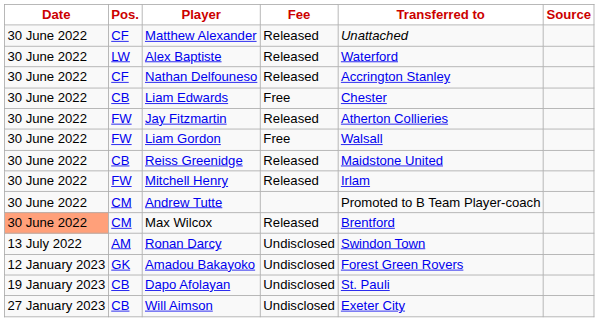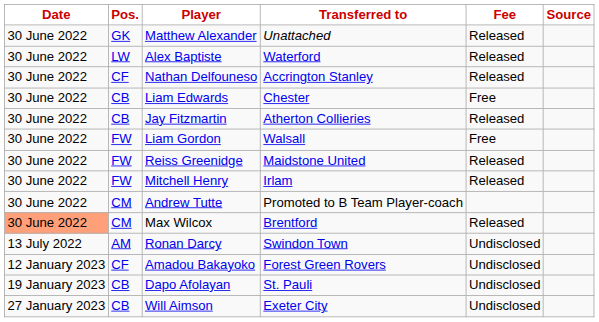columns swapped: (441, 14) <-> (299, 14)
(120, 35) CF -> (121, 35) GK
(121, 118) FW -> (120, 118) CB
(120, 160) CB -> (121, 160) FW
(121, 264) GK -> (120, 264) CF
